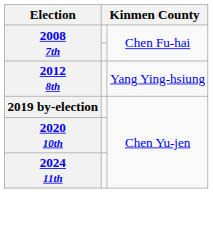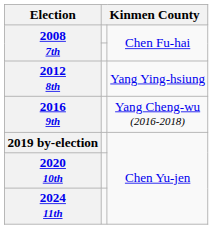+ row: (53, 114)
